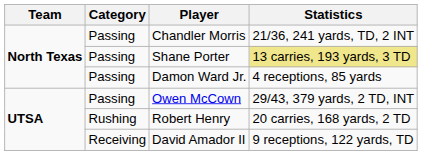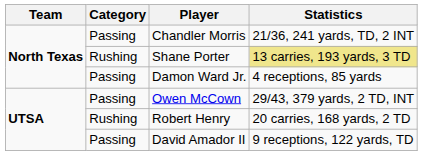(112, 56) Passing -> (113, 56) Rushing
(117, 139) Receiving -> (113, 139) Passing
